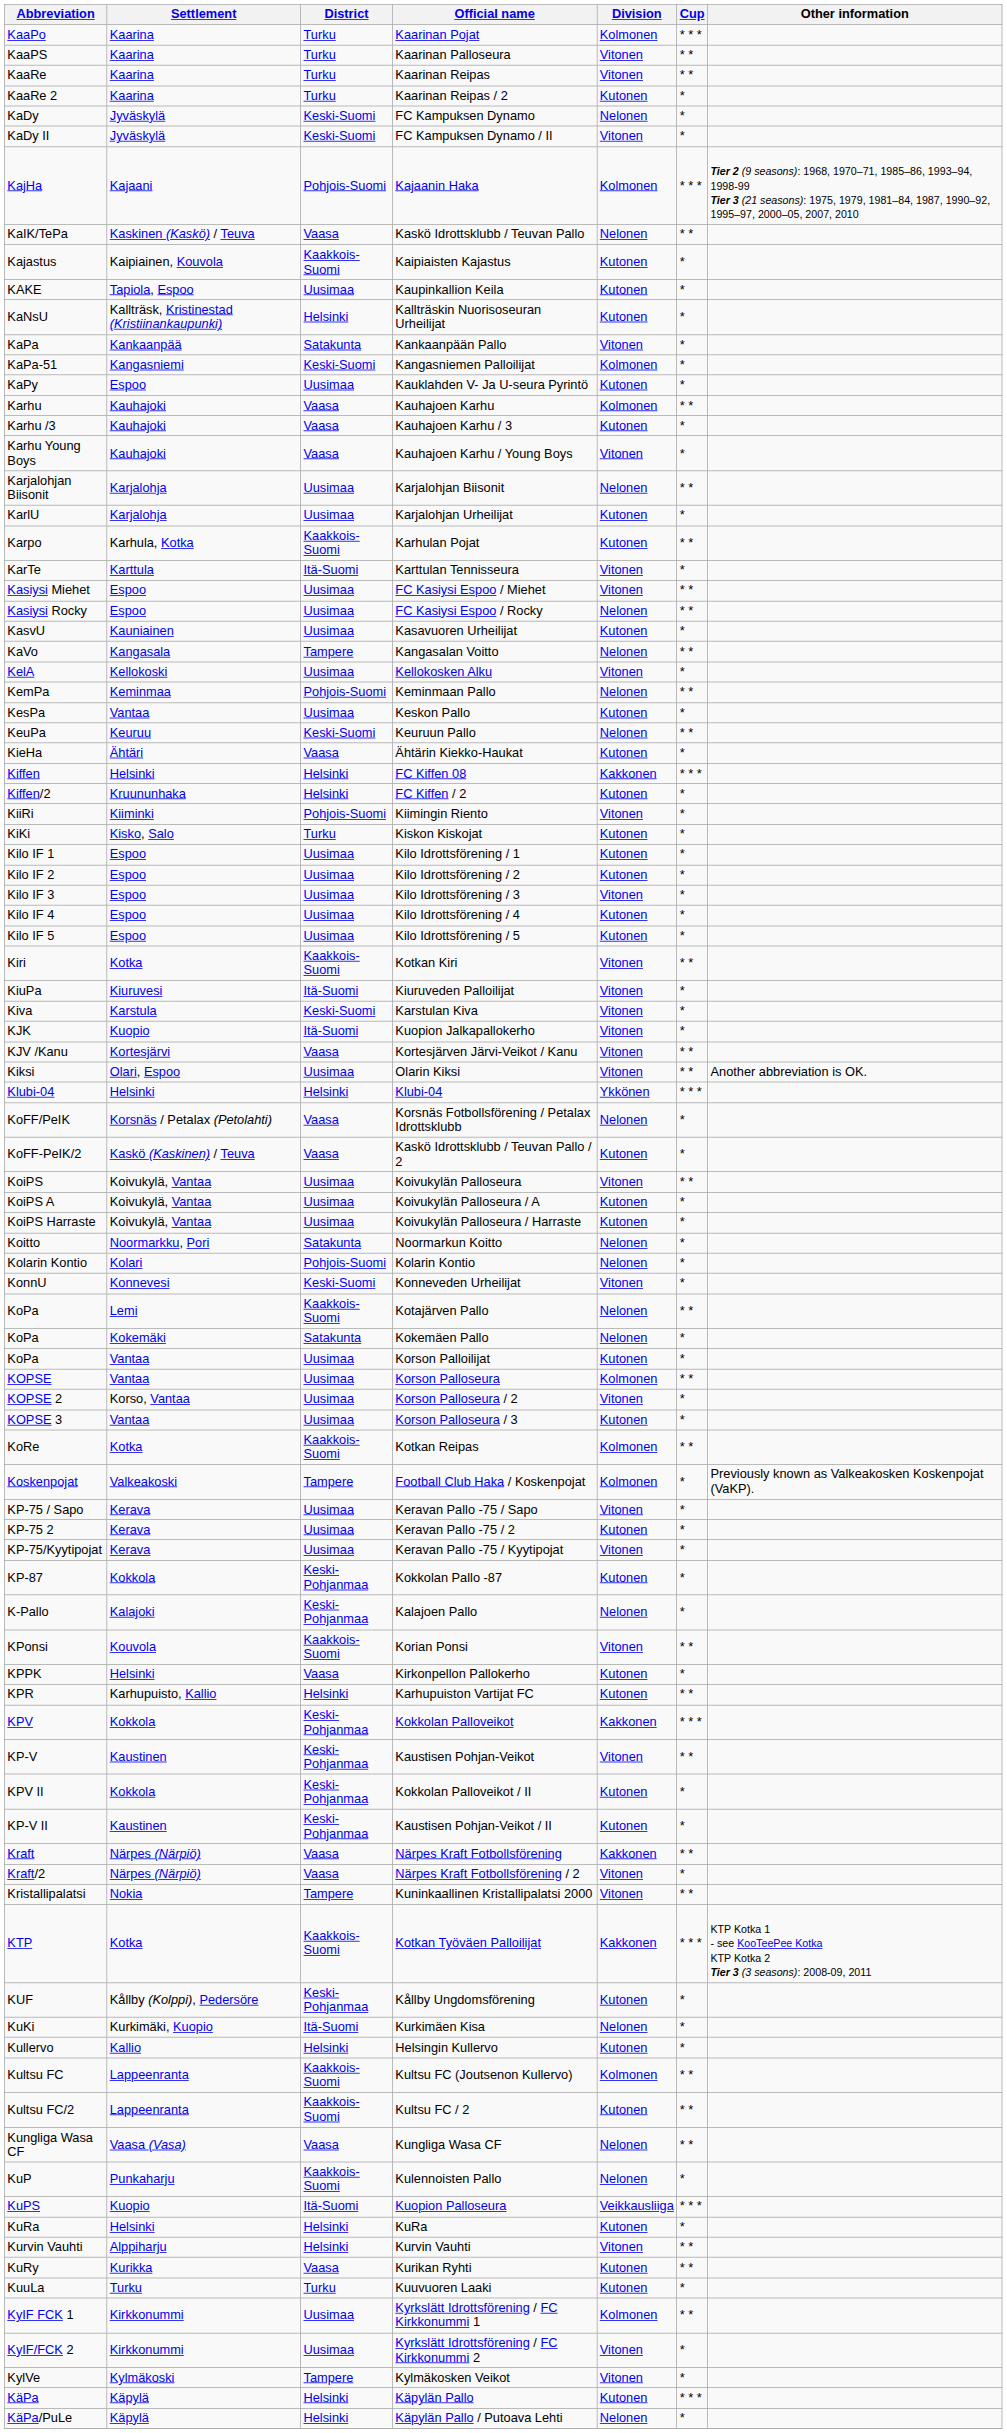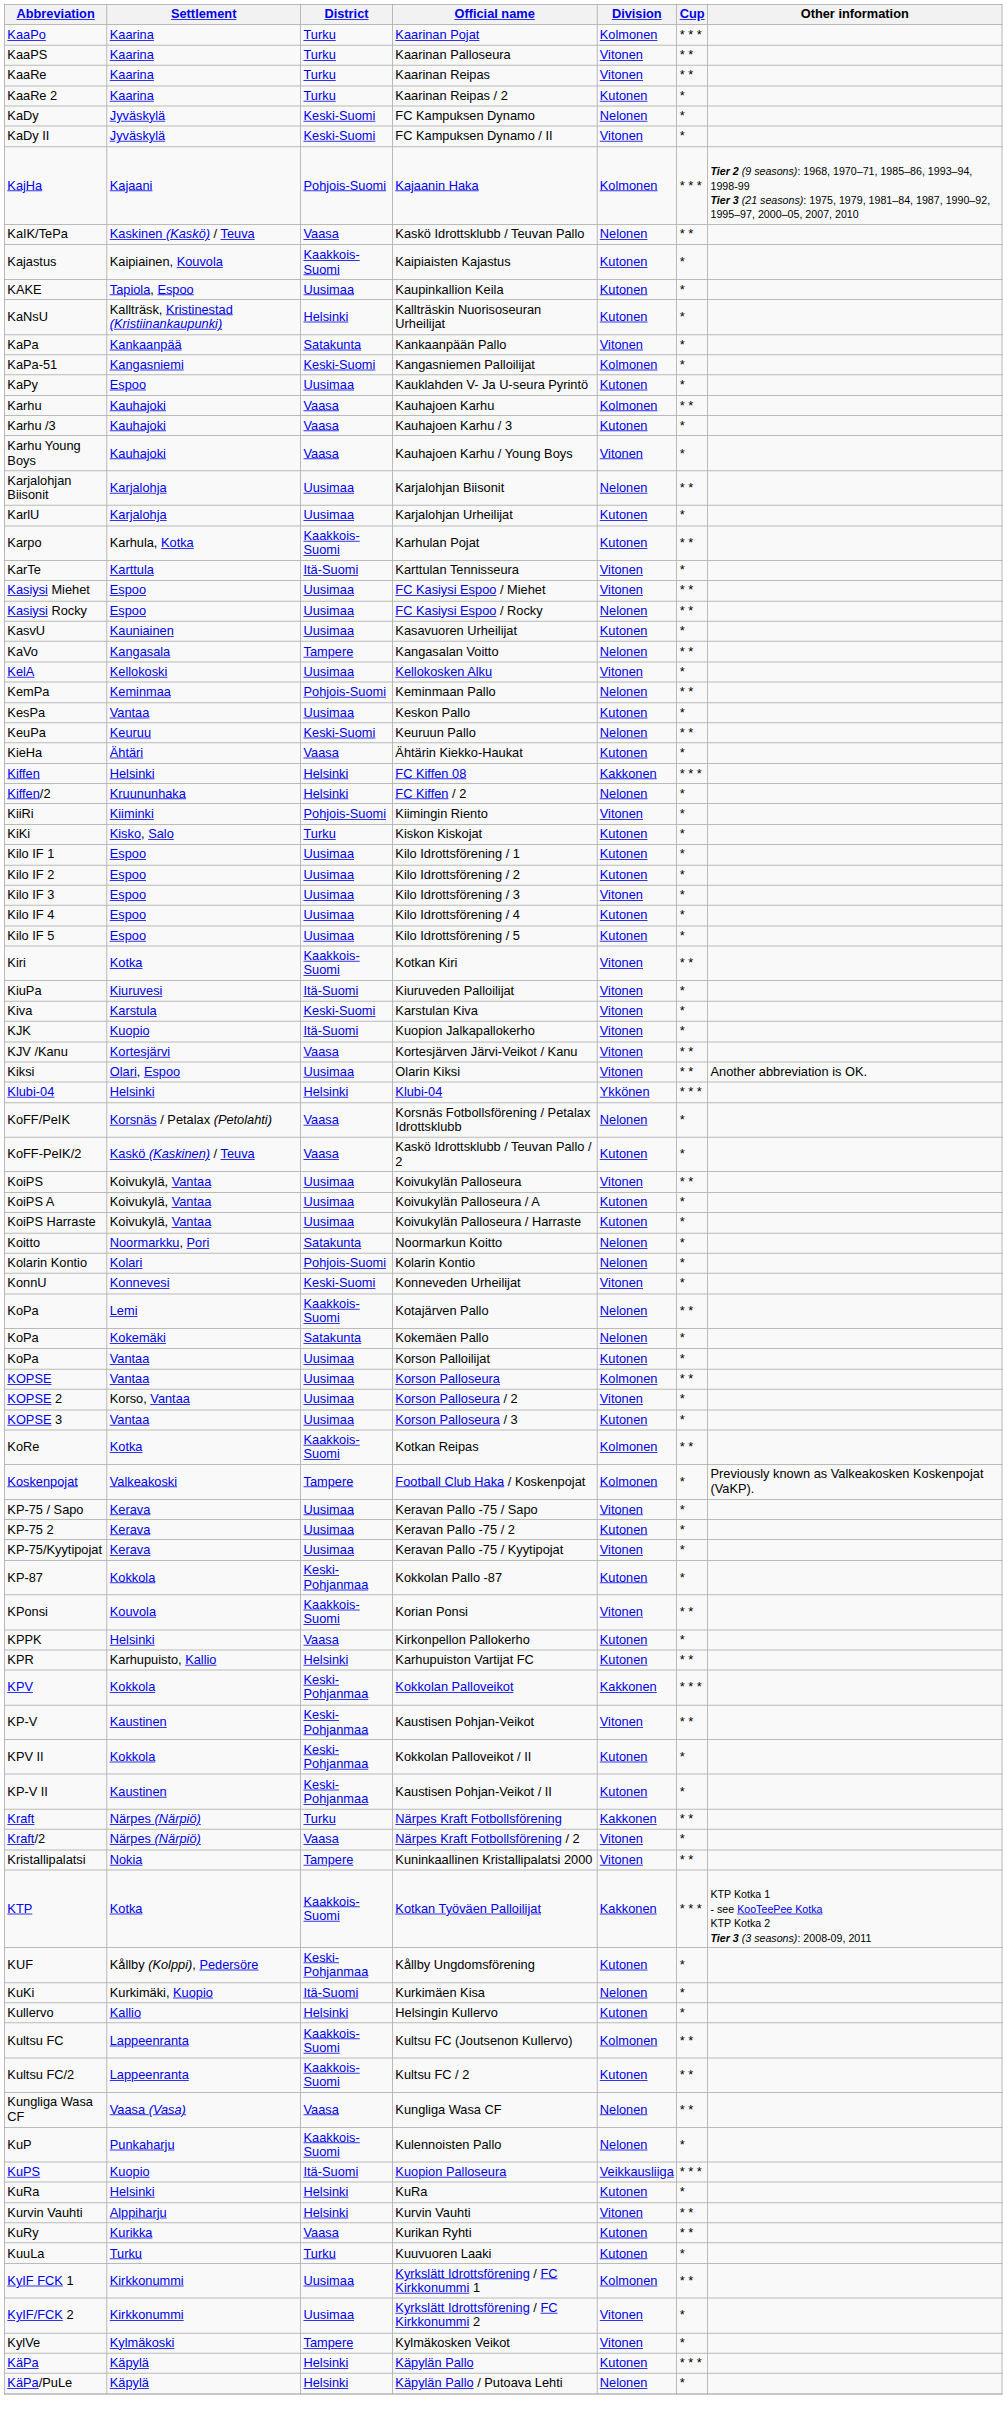(624, 793) Kutonen -> (624, 793) Nelonen
- row: (436, 1612)
(321, 1853) Vaasa -> (320, 1819) Turku
